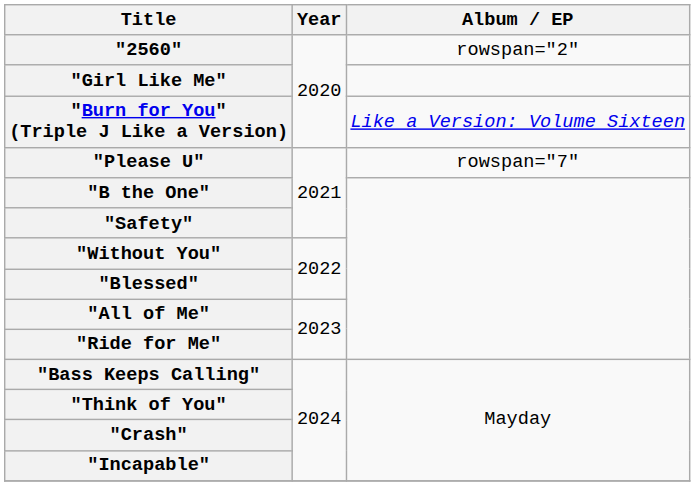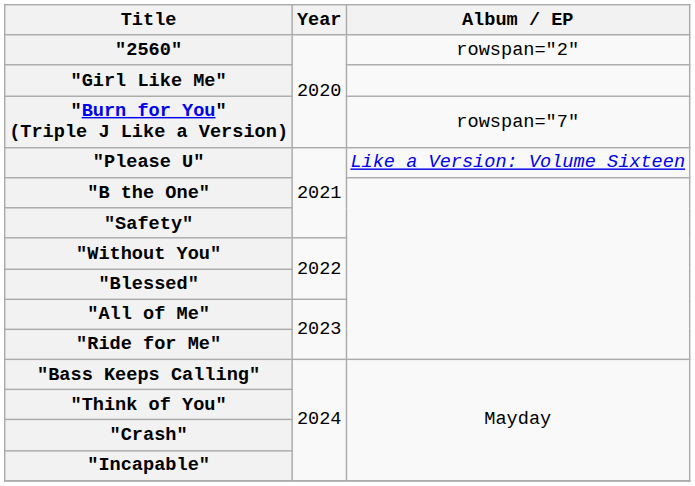(518, 121) Like a Version: Volume Sixteen -> (518, 121) rowspan="7"
(518, 163) rowspan="7" -> (518, 163) Like a Version: Volume Sixteen
